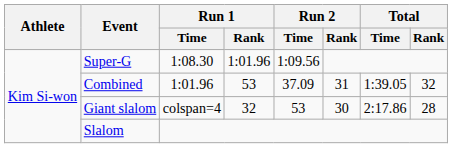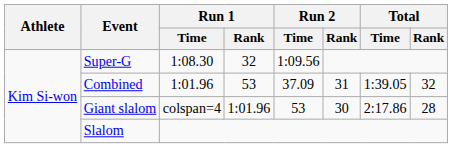(249, 61) 1:01.96 -> (249, 61) 32
(249, 108) 32 -> (249, 108) 1:01.96
